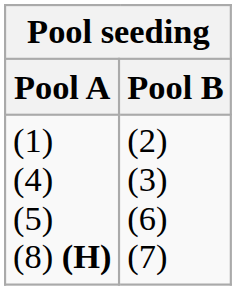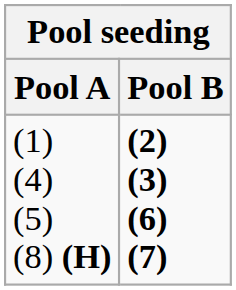(147, 198) normal -> (147, 198) bold
